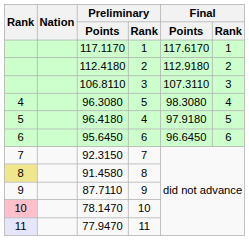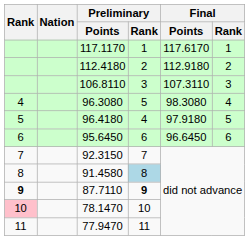(21, 173) khaki background -> (21, 173) no background
(144, 173) no background -> (144, 173) lightblue background
(21, 191) normal -> (21, 191) bold
(144, 191) normal -> (144, 191) bold
(21, 226) lavender background -> (21, 226) no background
